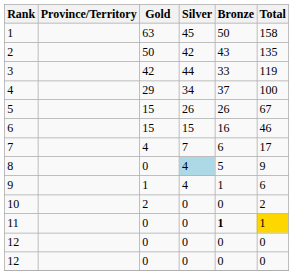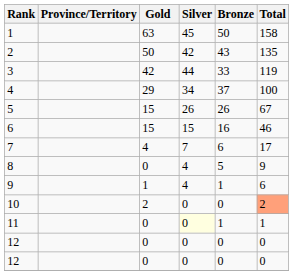(185, 166) lightblue background -> (185, 166) no background
(263, 204) no background -> (263, 204) lightsalmon background
(185, 223) no background -> (185, 223) lightyellow background
(221, 223) bold -> (221, 223) normal
(263, 223) gold background -> (263, 223) no background
